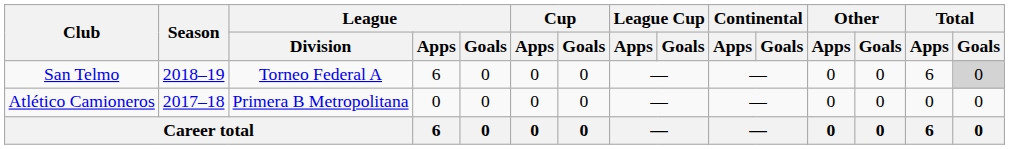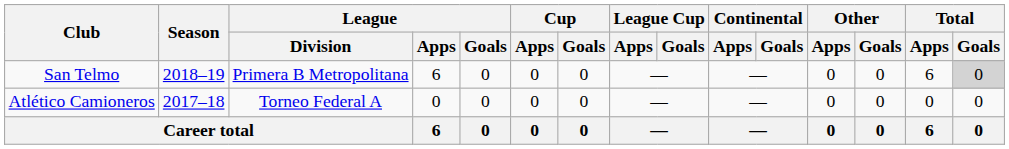(321, 74) Torneo Federal A -> (321, 74) Primera B Metropolitana
(321, 102) Primera B Metropolitana -> (321, 102) Torneo Federal A
